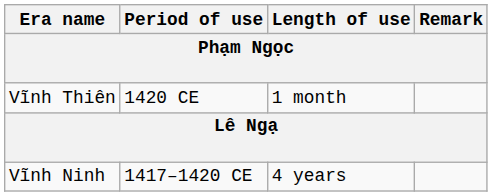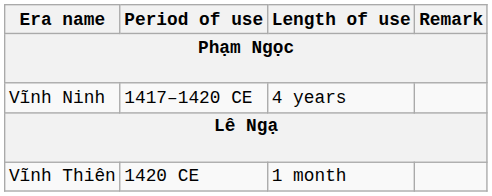rows swapped: (57, 176) <-> (62, 98)
